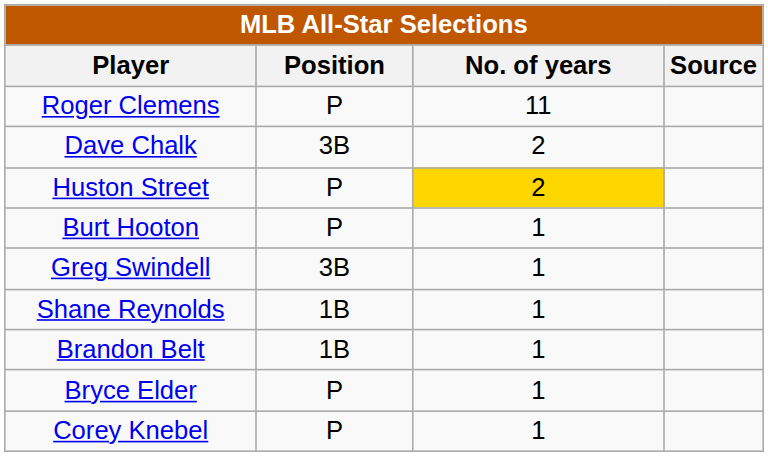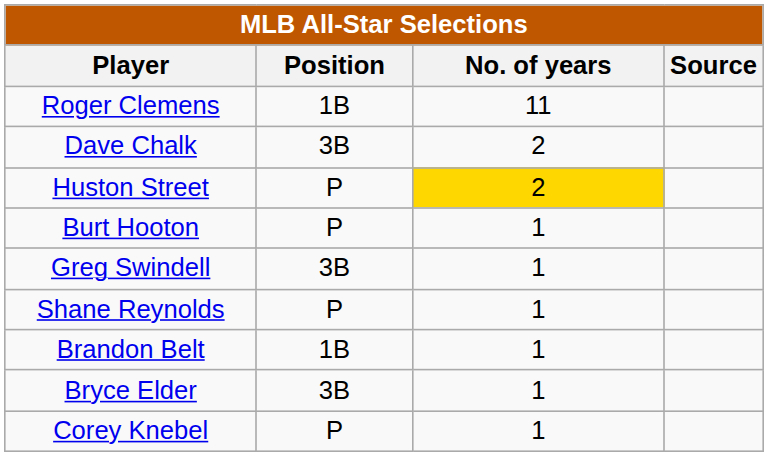(334, 106) P -> (334, 106) 1B
(334, 308) 1B -> (334, 308) P
(334, 390) P -> (334, 390) 3B
